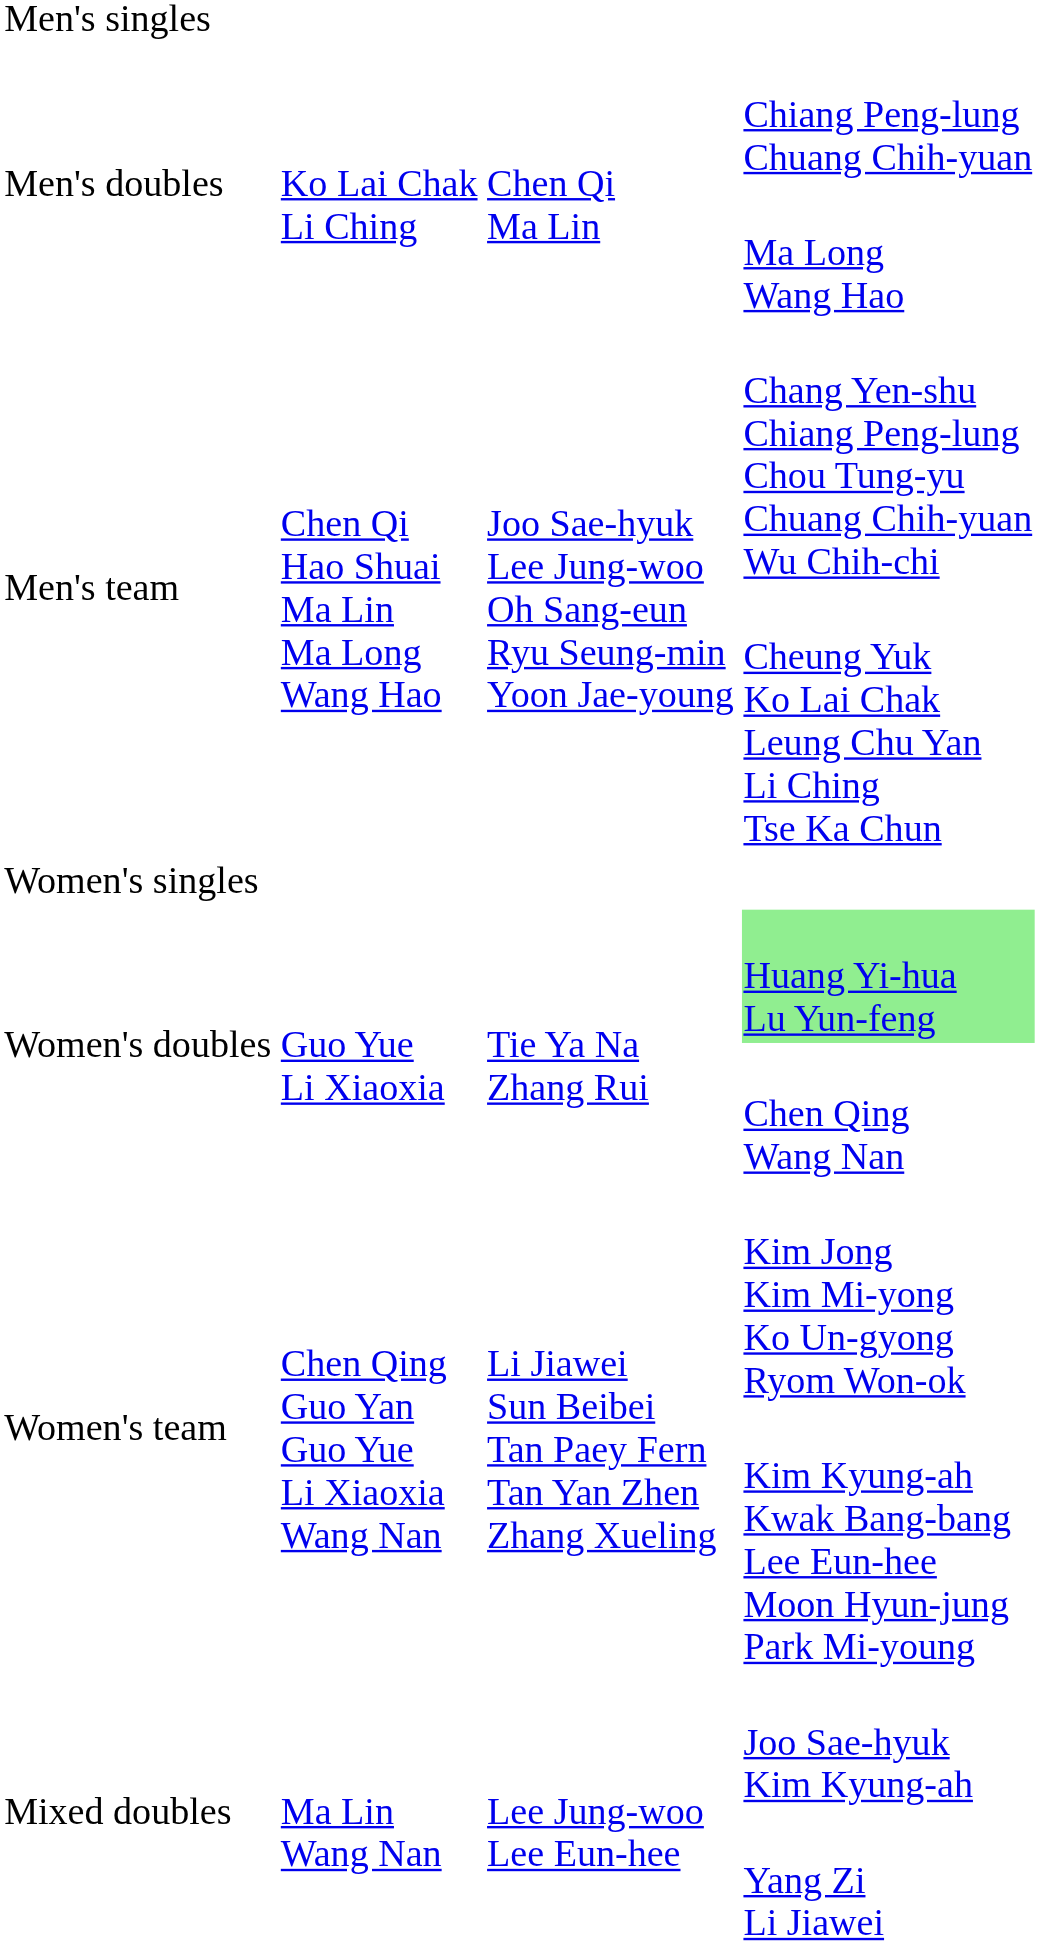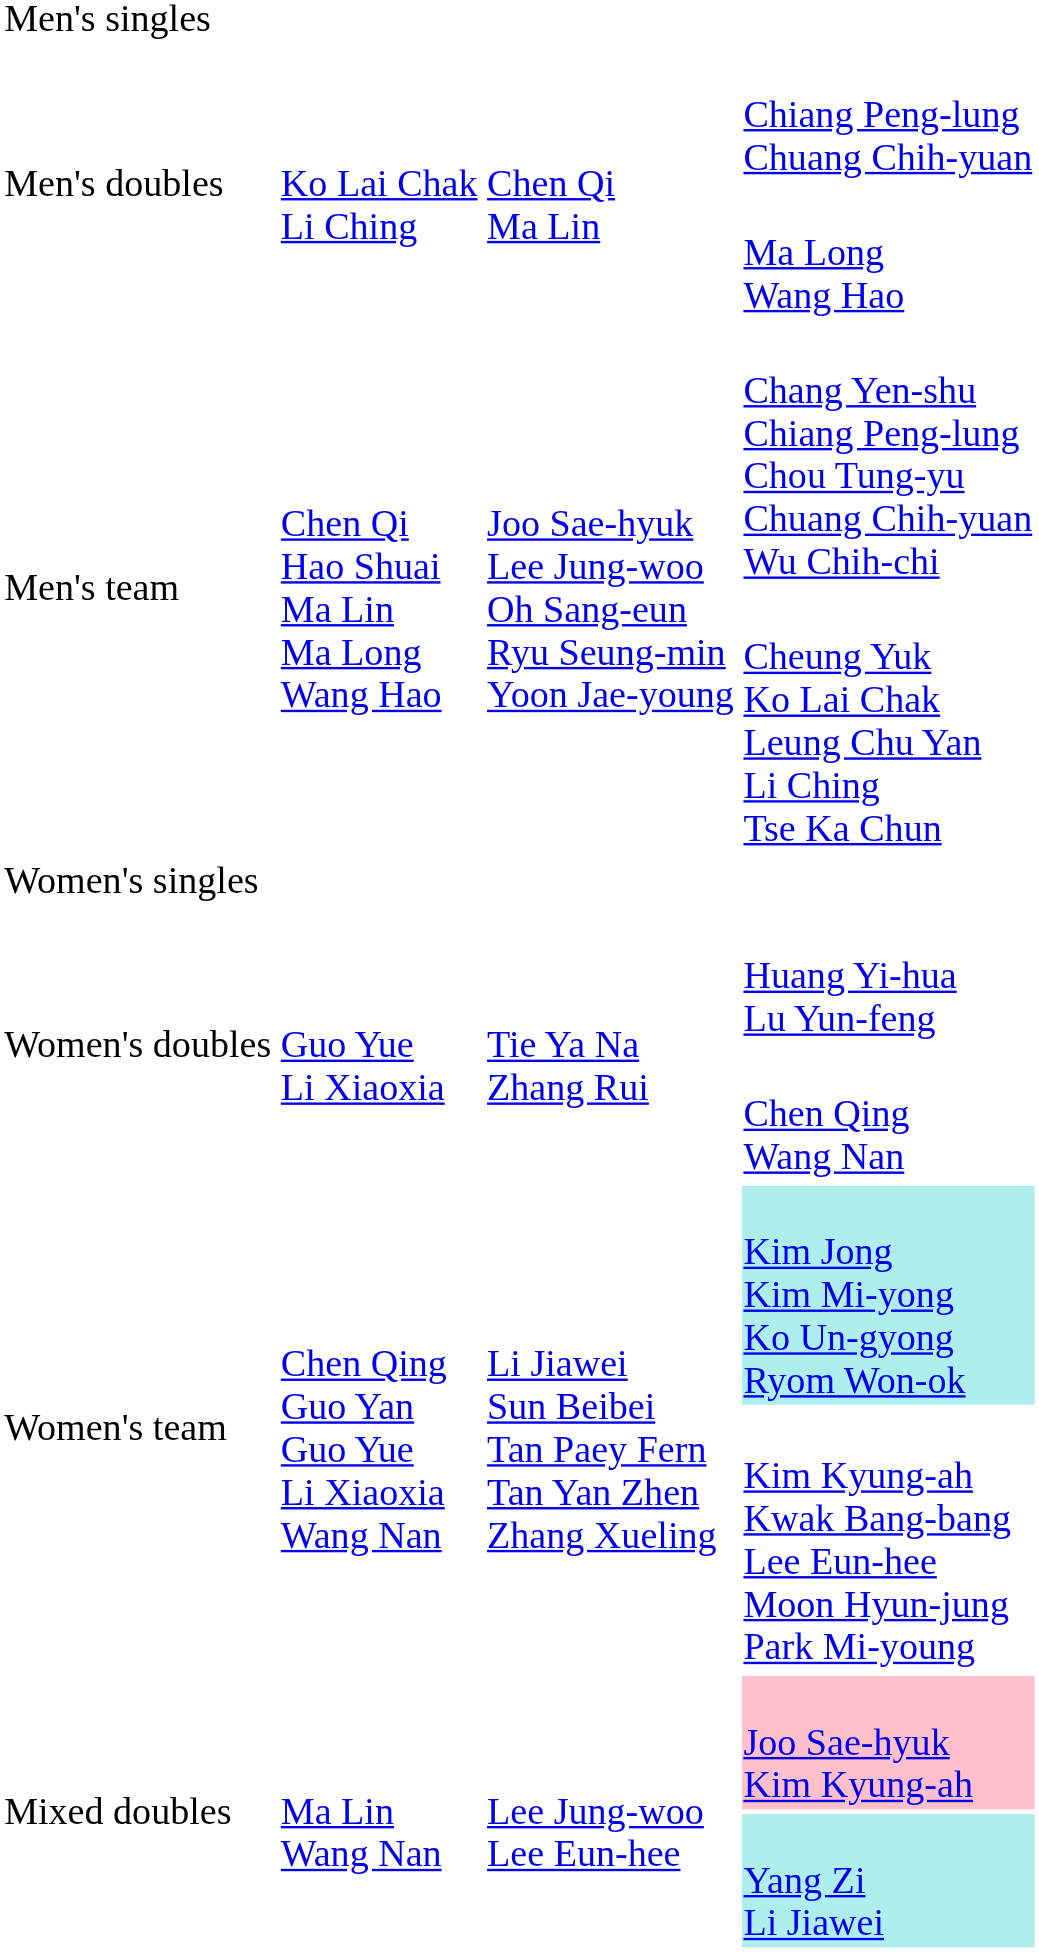(850, 997) lightgreen background -> (850, 997) no background
(855, 1315) no background -> (855, 1315) paleturquoise background
(858, 1763) no background -> (858, 1763) pink background
(814, 1901) no background -> (814, 1901) paleturquoise background
